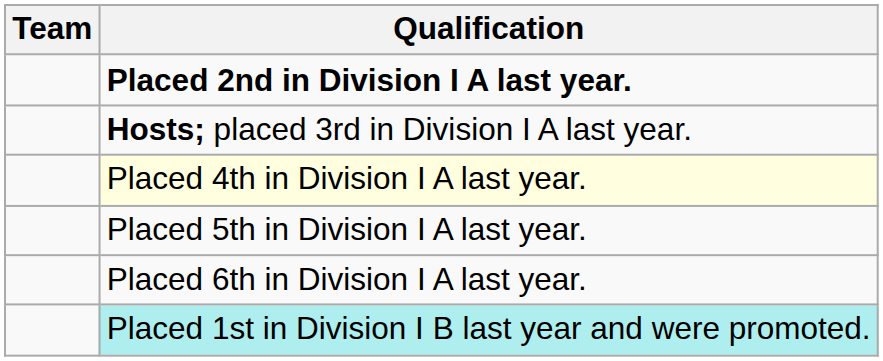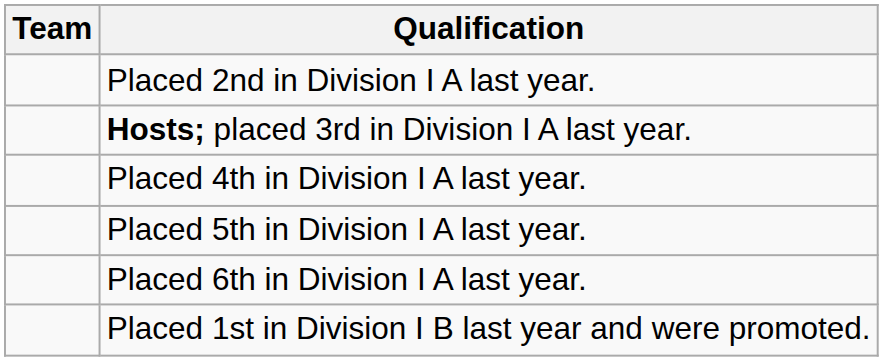(369, 79) bold -> (351, 79) normal
(347, 179) lightyellow background -> (347, 179) no background
(489, 329) paleturquoise background -> (489, 329) no background
